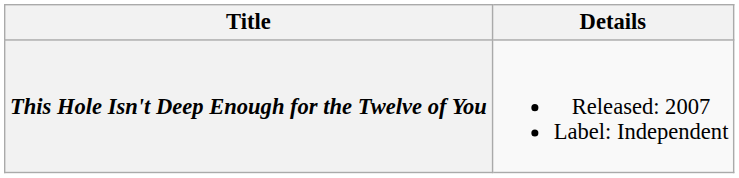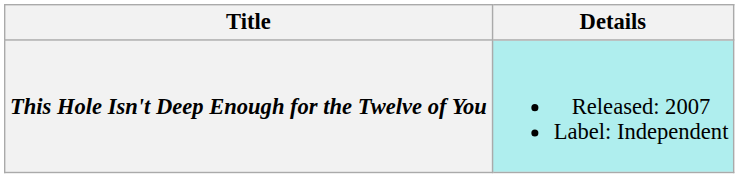(613, 119) no background -> (613, 119) paleturquoise background
